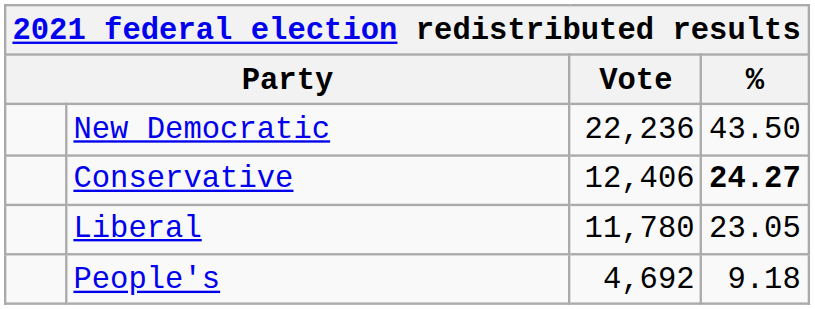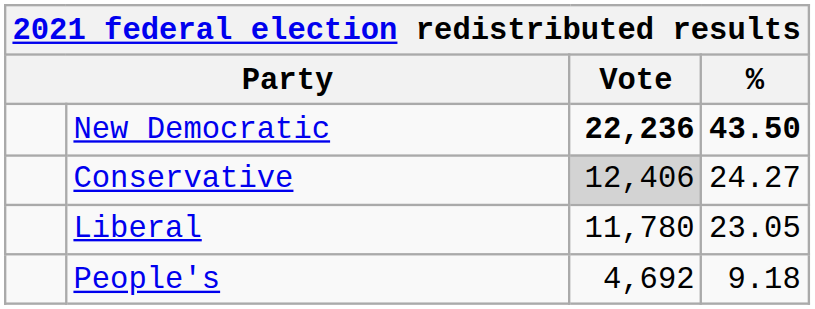(640, 130) normal -> (640, 130) bold
(755, 130) normal -> (755, 130) bold
(640, 179) no background -> (640, 179) lightgrey background
(755, 179) bold -> (755, 179) normal
